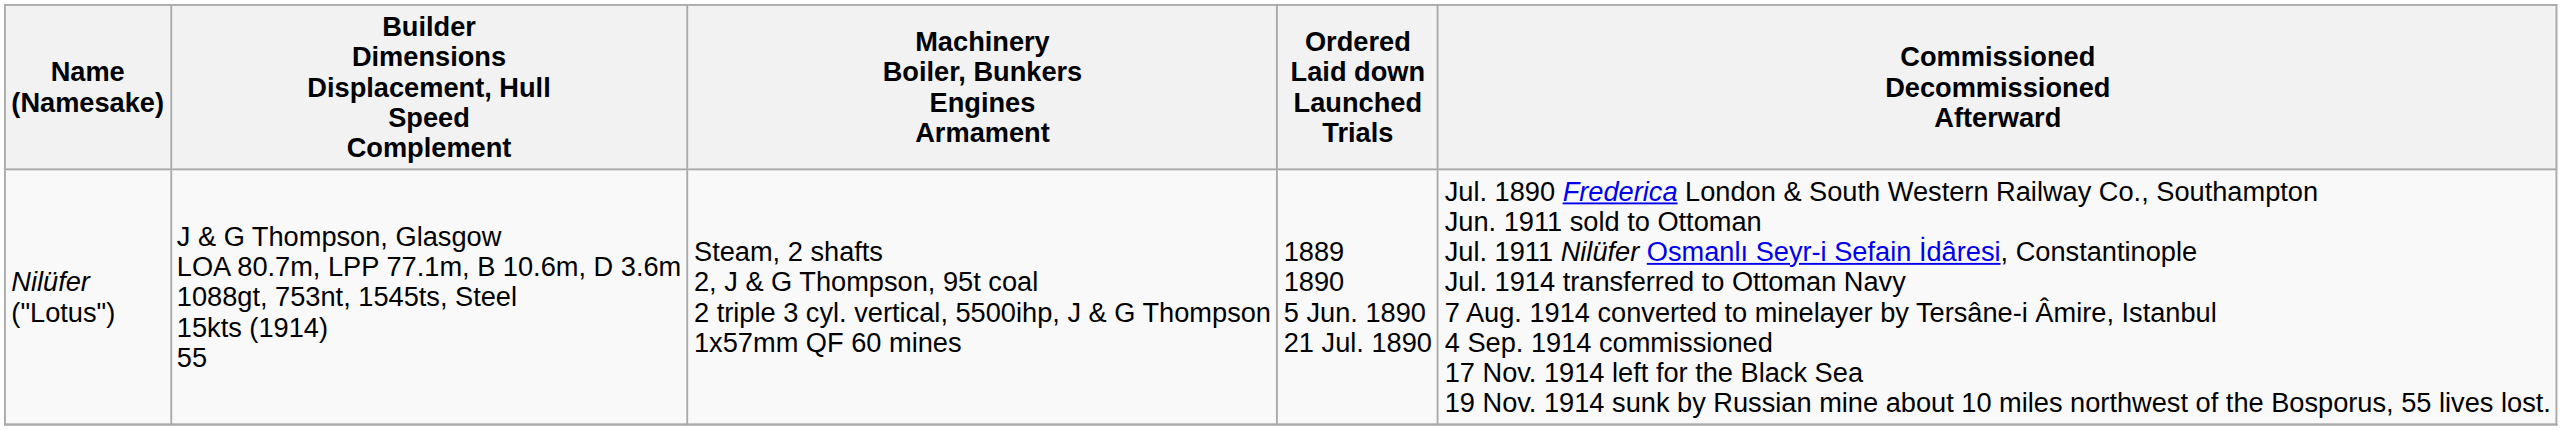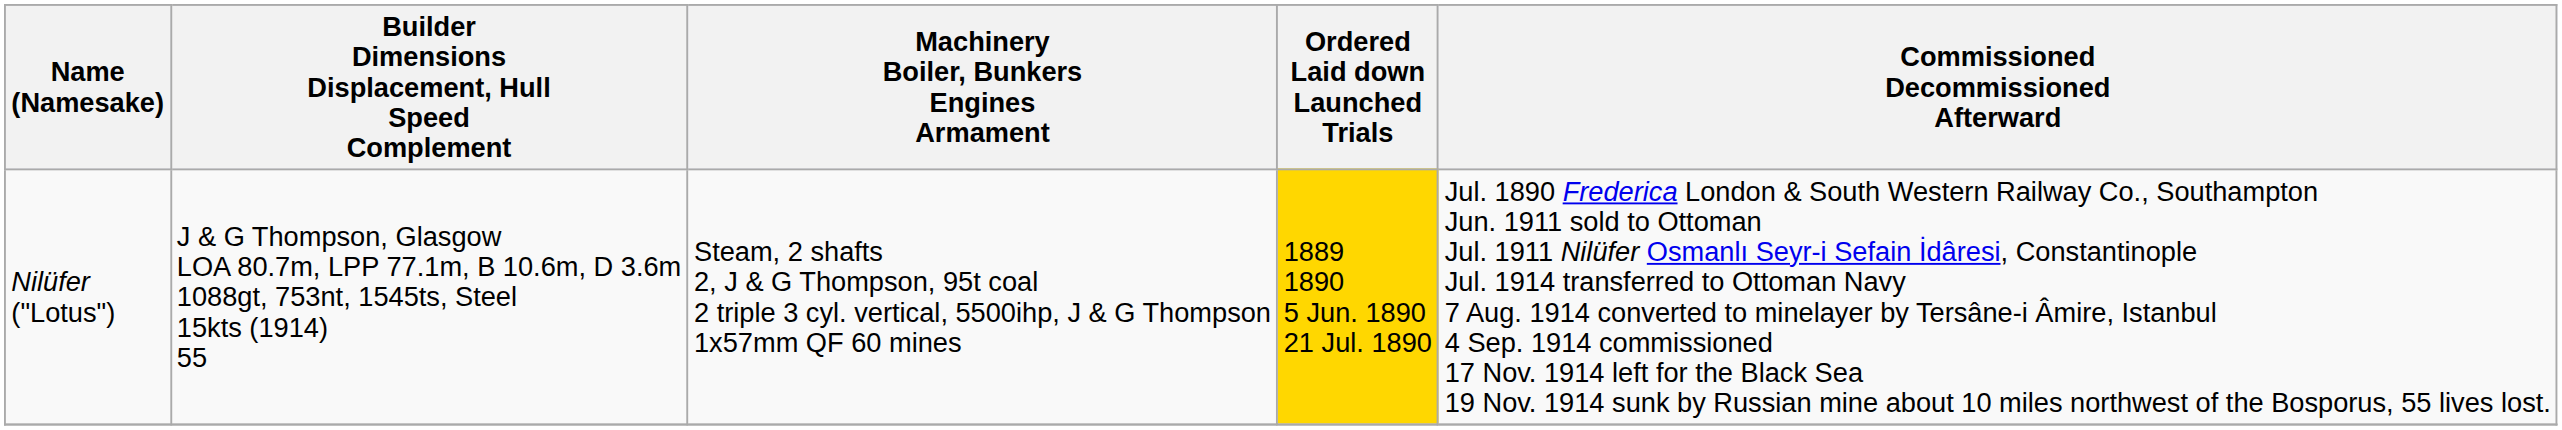(1358, 297) no background -> (1358, 297) gold background
